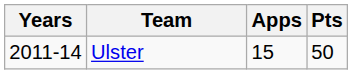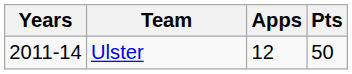(263, 52) 15 -> (263, 52) 12
